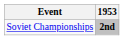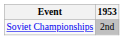(107, 27) bold -> (107, 27) normal
